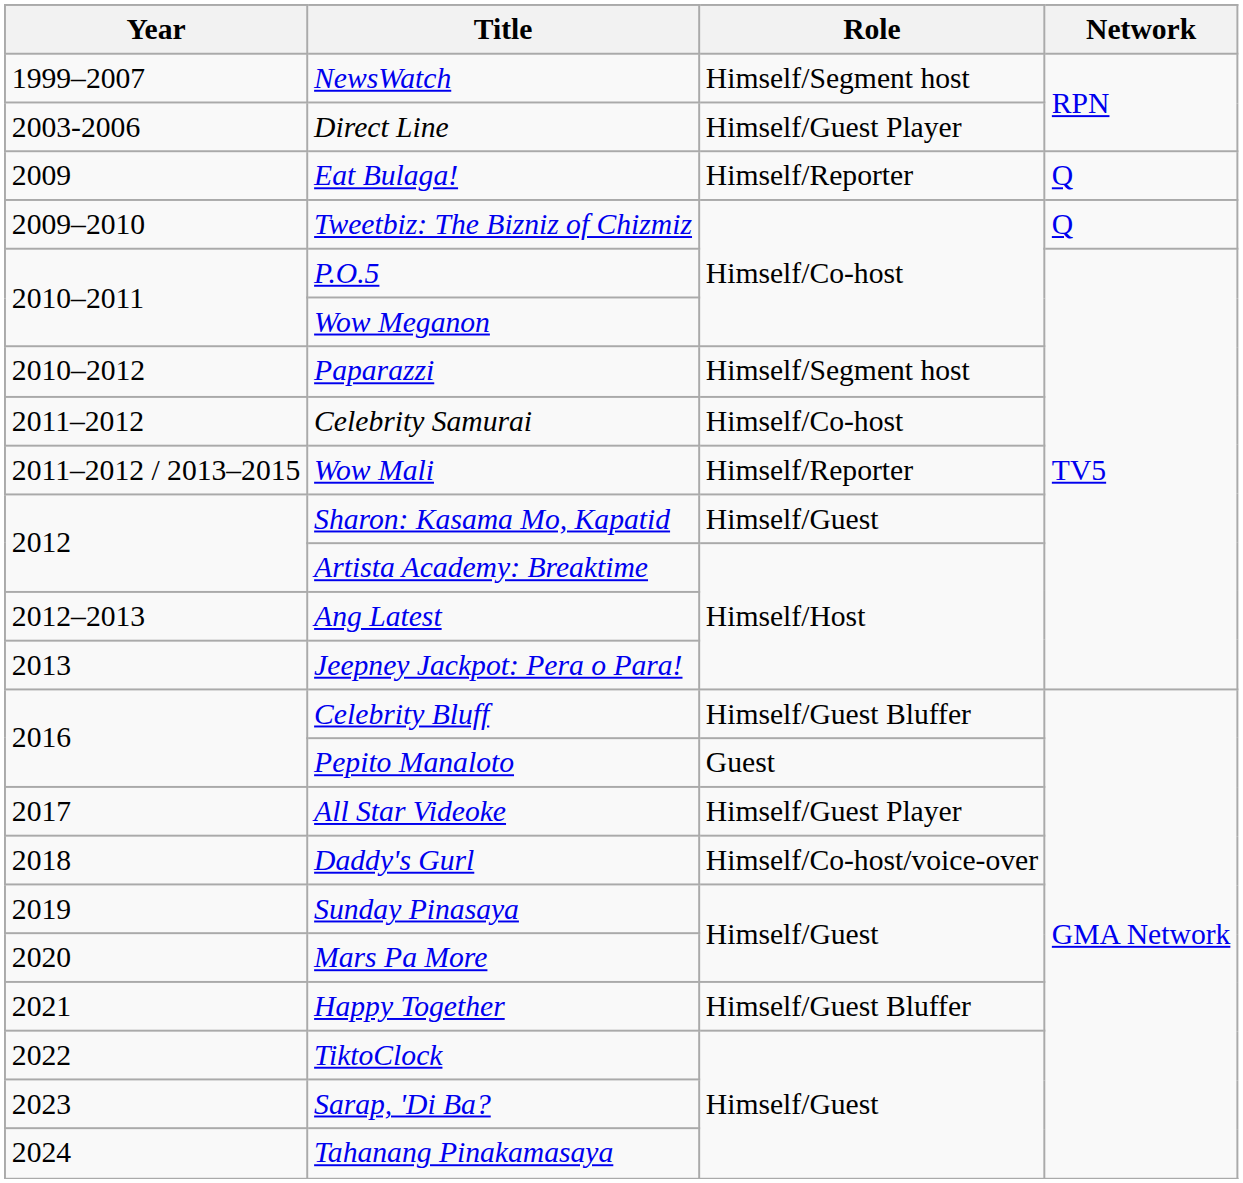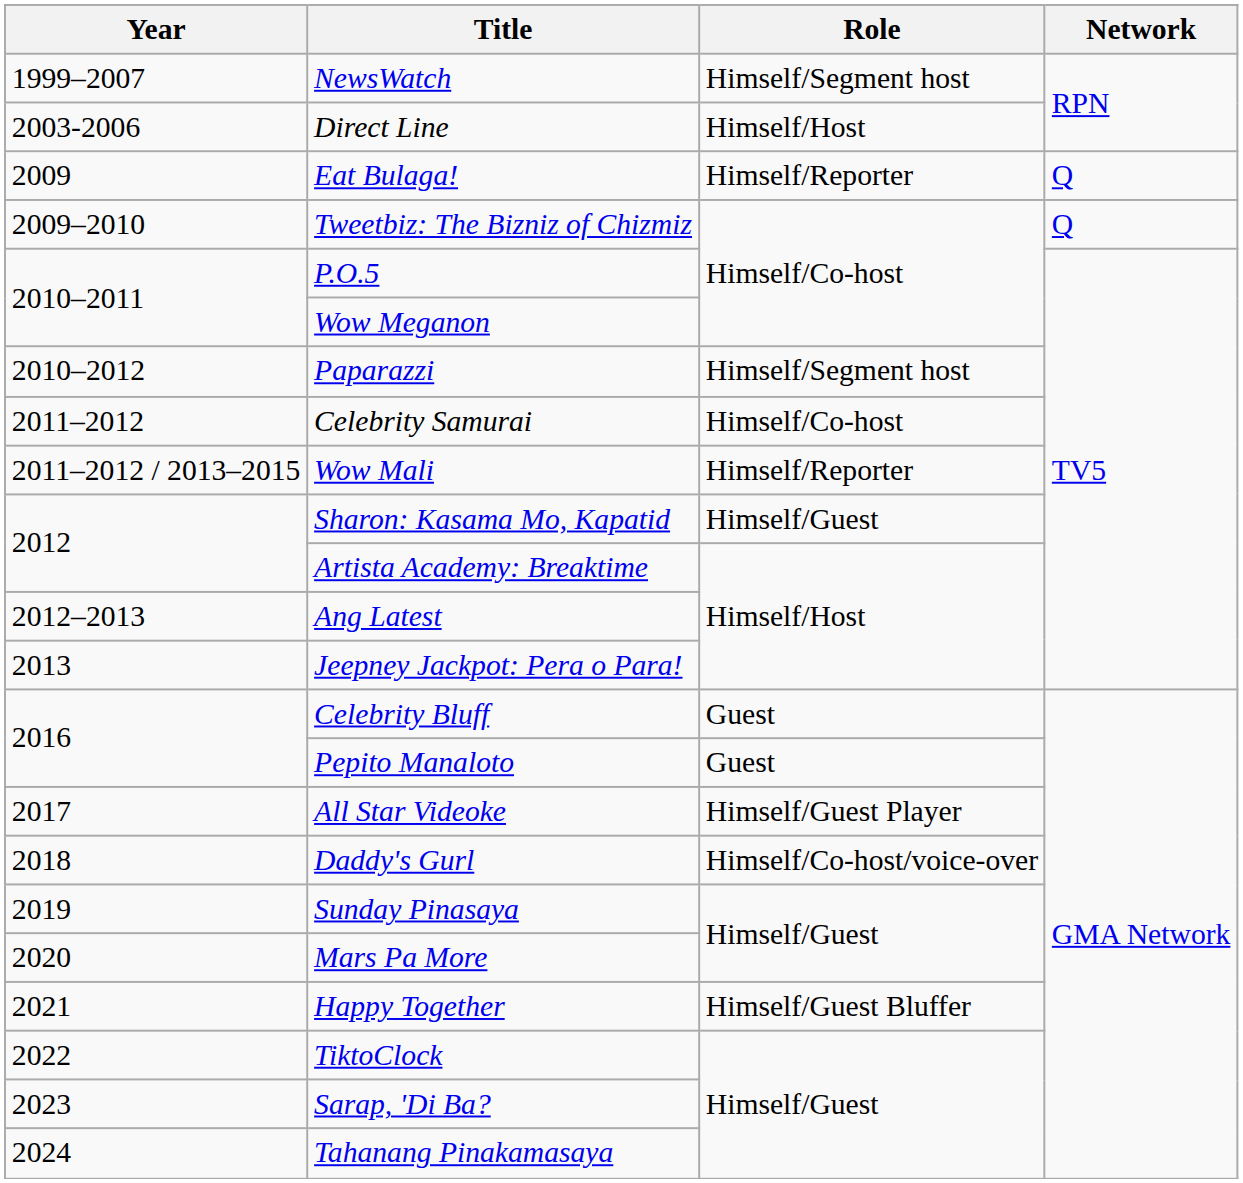(834, 126) Himself/Guest Player -> (786, 126) Himself/Host
(838, 713) Himself/Guest Bluffer -> (740, 713) Guest
